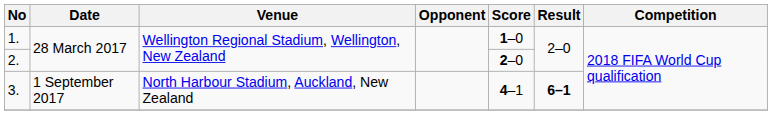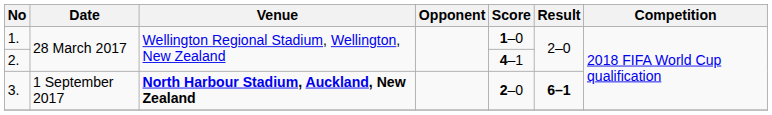(511, 60) 2–0 -> (511, 60) 4–1
(265, 90) normal -> (274, 90) bold
(511, 90) 4–1 -> (511, 90) 2–0
